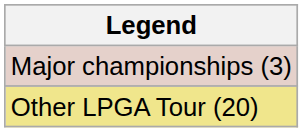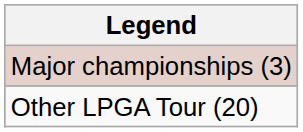(135, 107) khaki background -> (135, 107) no background
